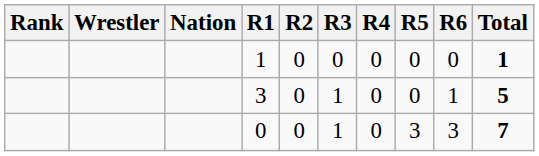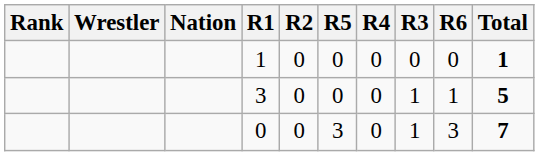columns swapped: (338, 22) <-> (415, 22)
